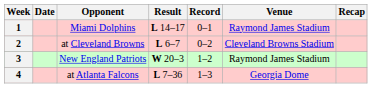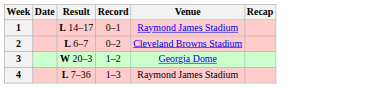- column: (103, 12)
(279, 59) Raymond James Stadium -> (188, 59) Georgia Dome
(279, 75) Georgia Dome -> (188, 75) Raymond James Stadium
